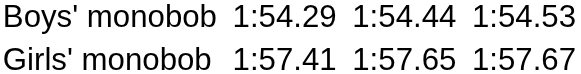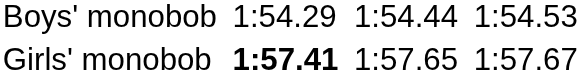(285, 59) normal -> (285, 59) bold
